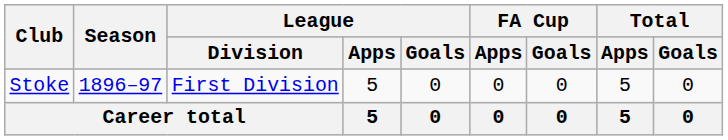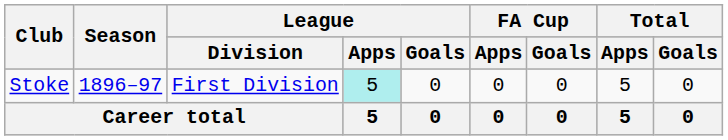(372, 86) no background -> (372, 86) paleturquoise background
